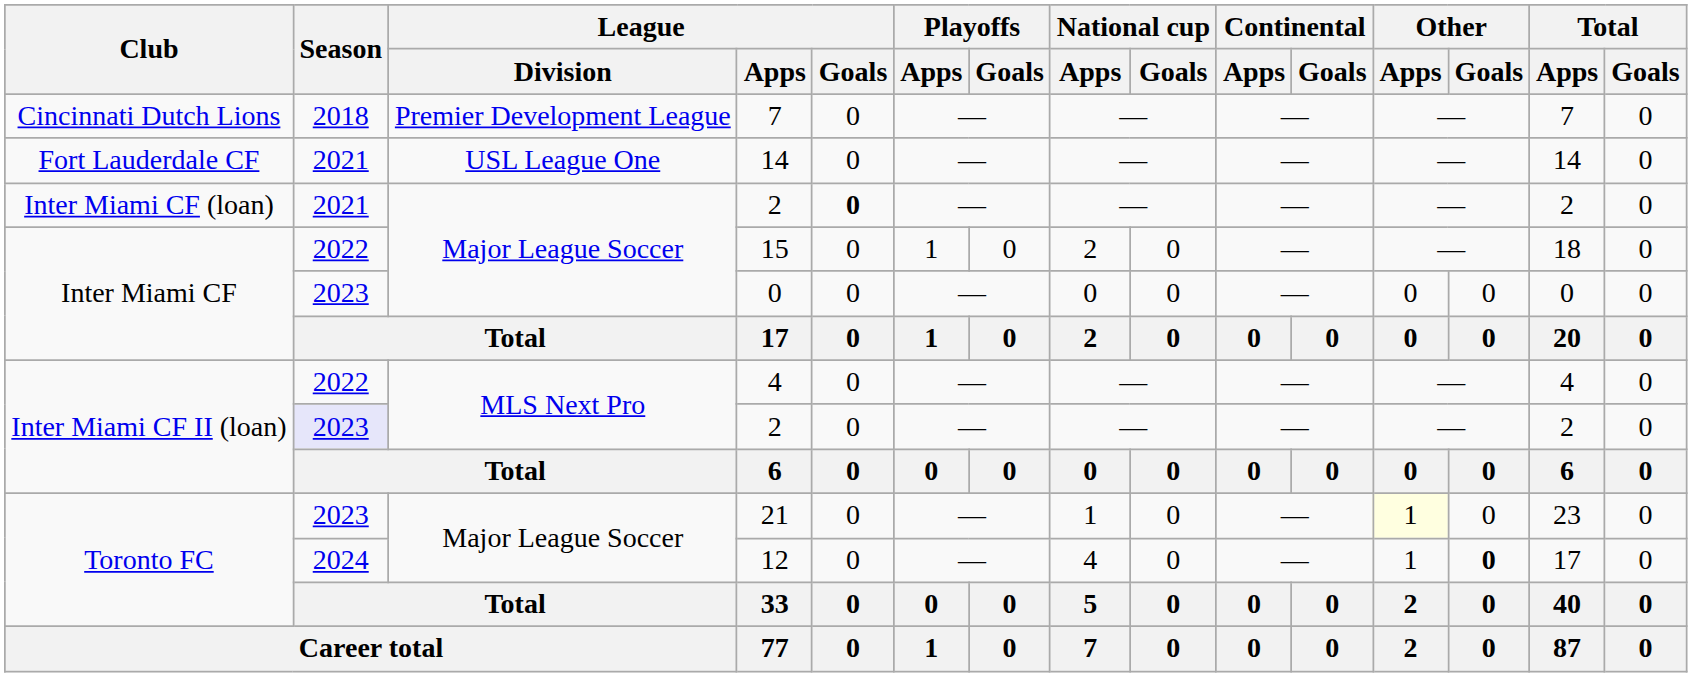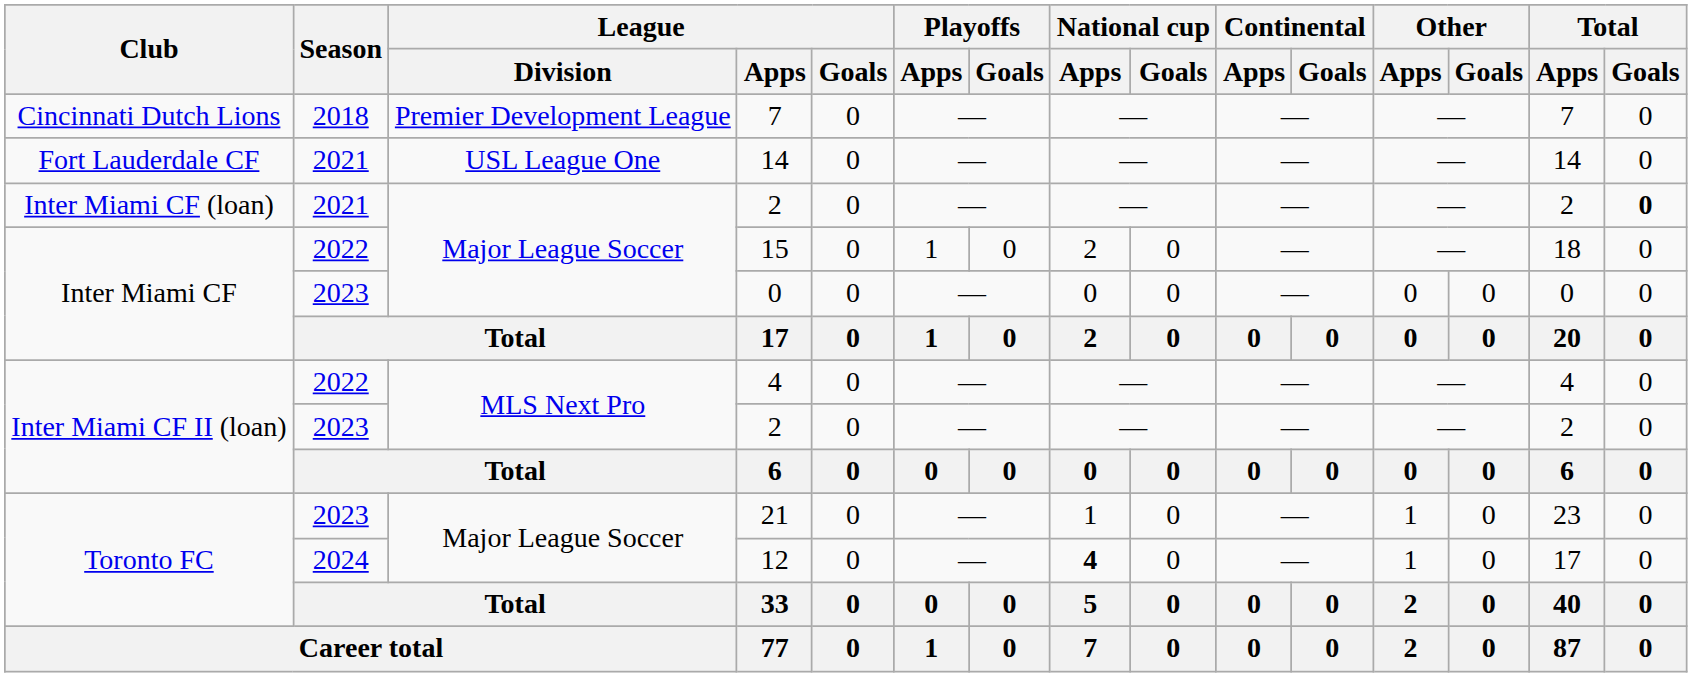(853, 204) bold -> (853, 204) normal
(1645, 204) normal -> (1645, 204) bold
(341, 426) lavender background -> (341, 426) no background
(1411, 515) lightyellow background -> (1411, 515) no background
(1090, 559) normal -> (1090, 559) bold
(1489, 559) bold -> (1489, 559) normal
